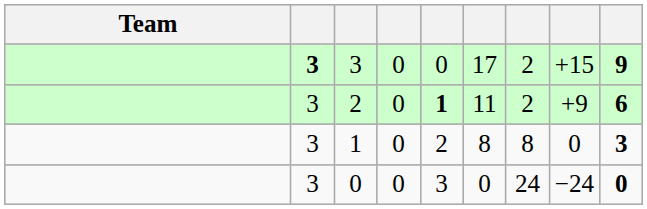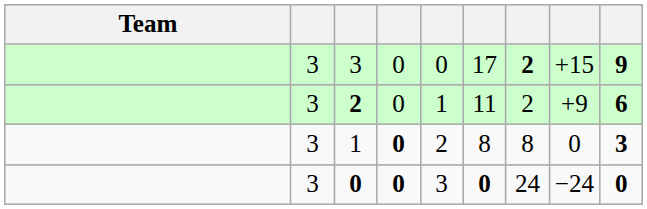(313, 64) bold -> (313, 64) normal
(527, 64) normal -> (527, 64) bold
(356, 104) normal -> (356, 104) bold
(442, 104) bold -> (442, 104) normal
(399, 143) normal -> (399, 143) bold
(356, 183) normal -> (356, 183) bold
(399, 183) normal -> (399, 183) bold
(485, 183) normal -> (485, 183) bold
